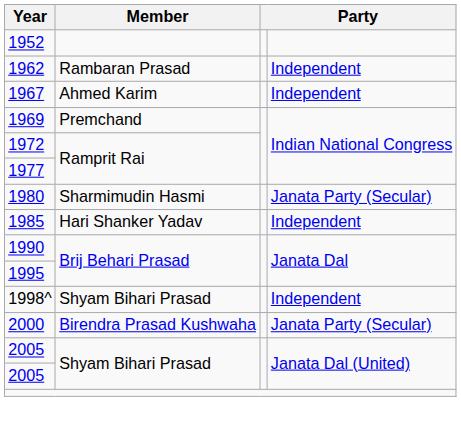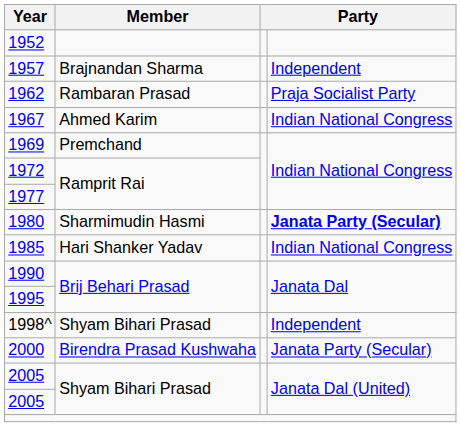+ row: (26, 68)
(316, 68) Independent -> (343, 94) Praja Socialist Party
(316, 94) Independent -> (362, 119) Indian National Congress
(351, 196) normal -> (356, 222) bold
(316, 222) Independent -> (362, 247) Indian National Congress
